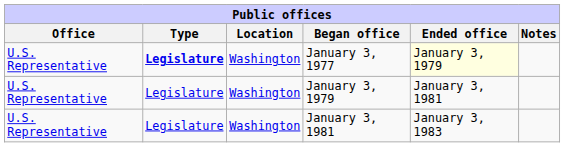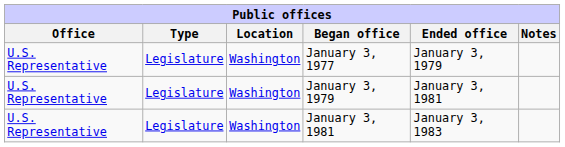(184, 59) bold -> (184, 59) normal
(449, 59) lightyellow background -> (449, 59) no background
